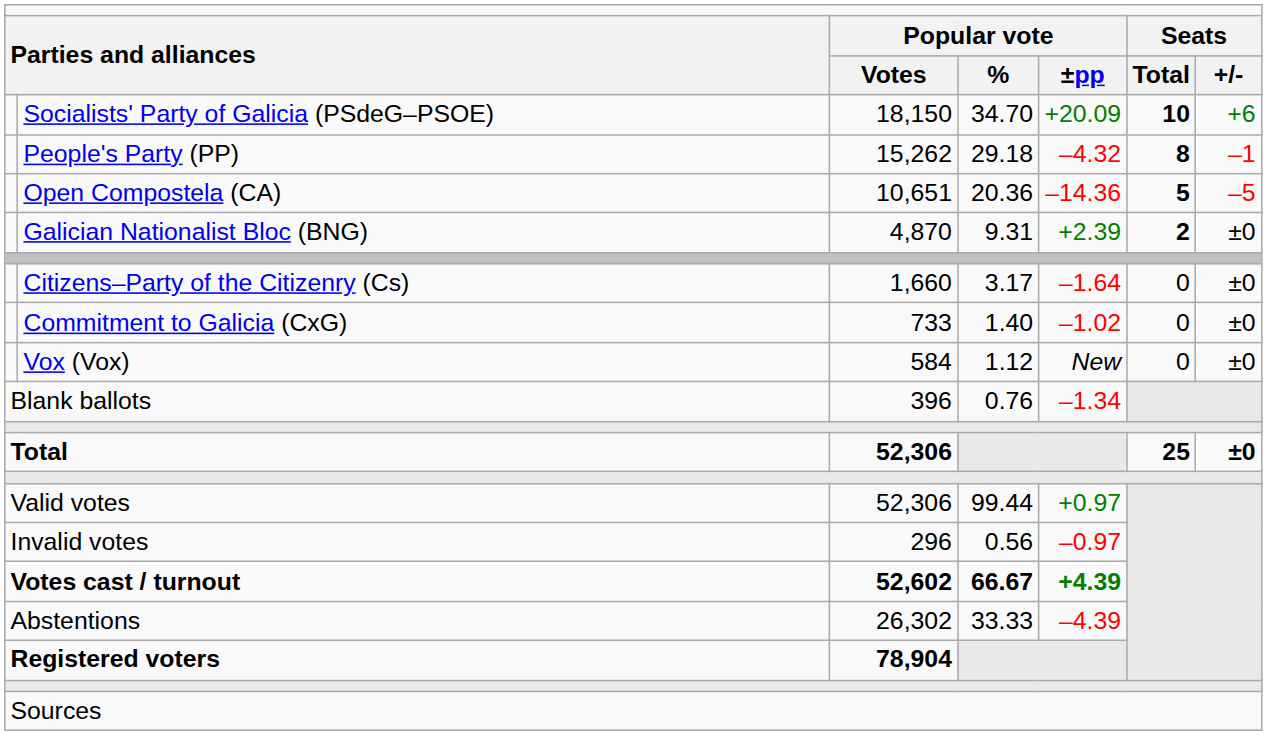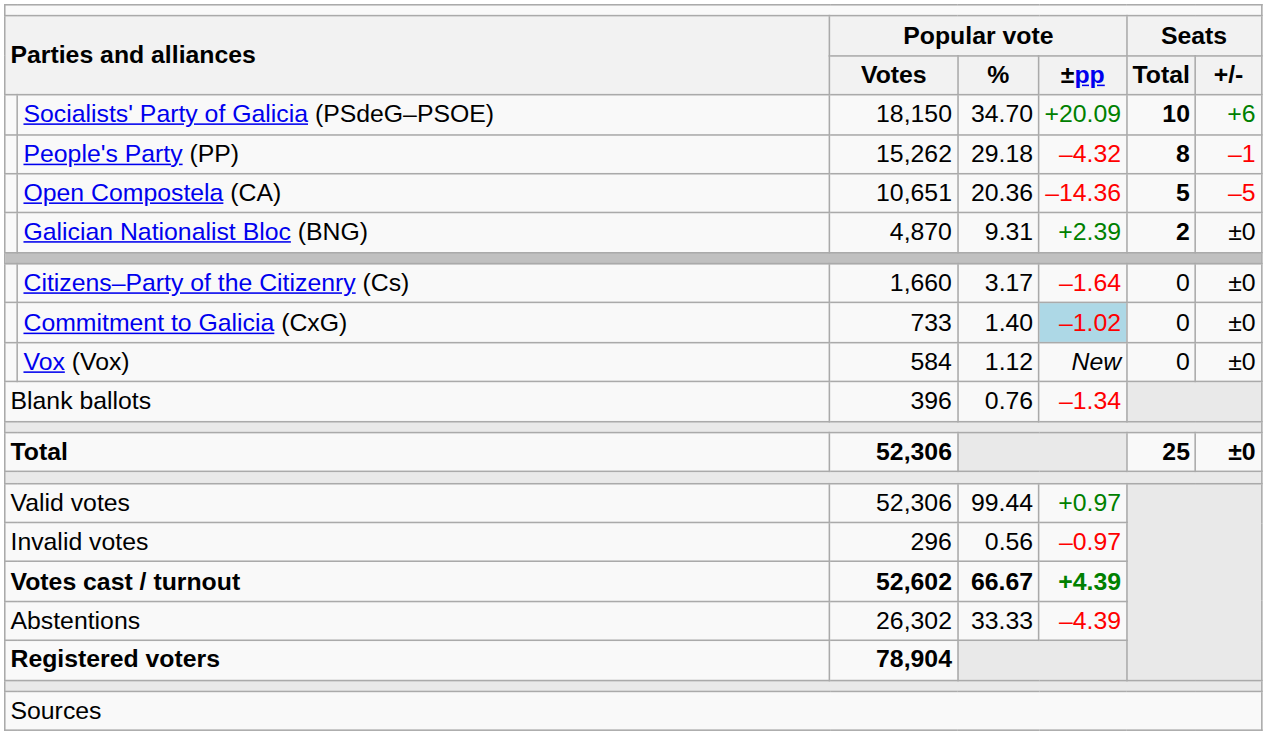(1090, 322) no background -> (1090, 322) lightblue background
